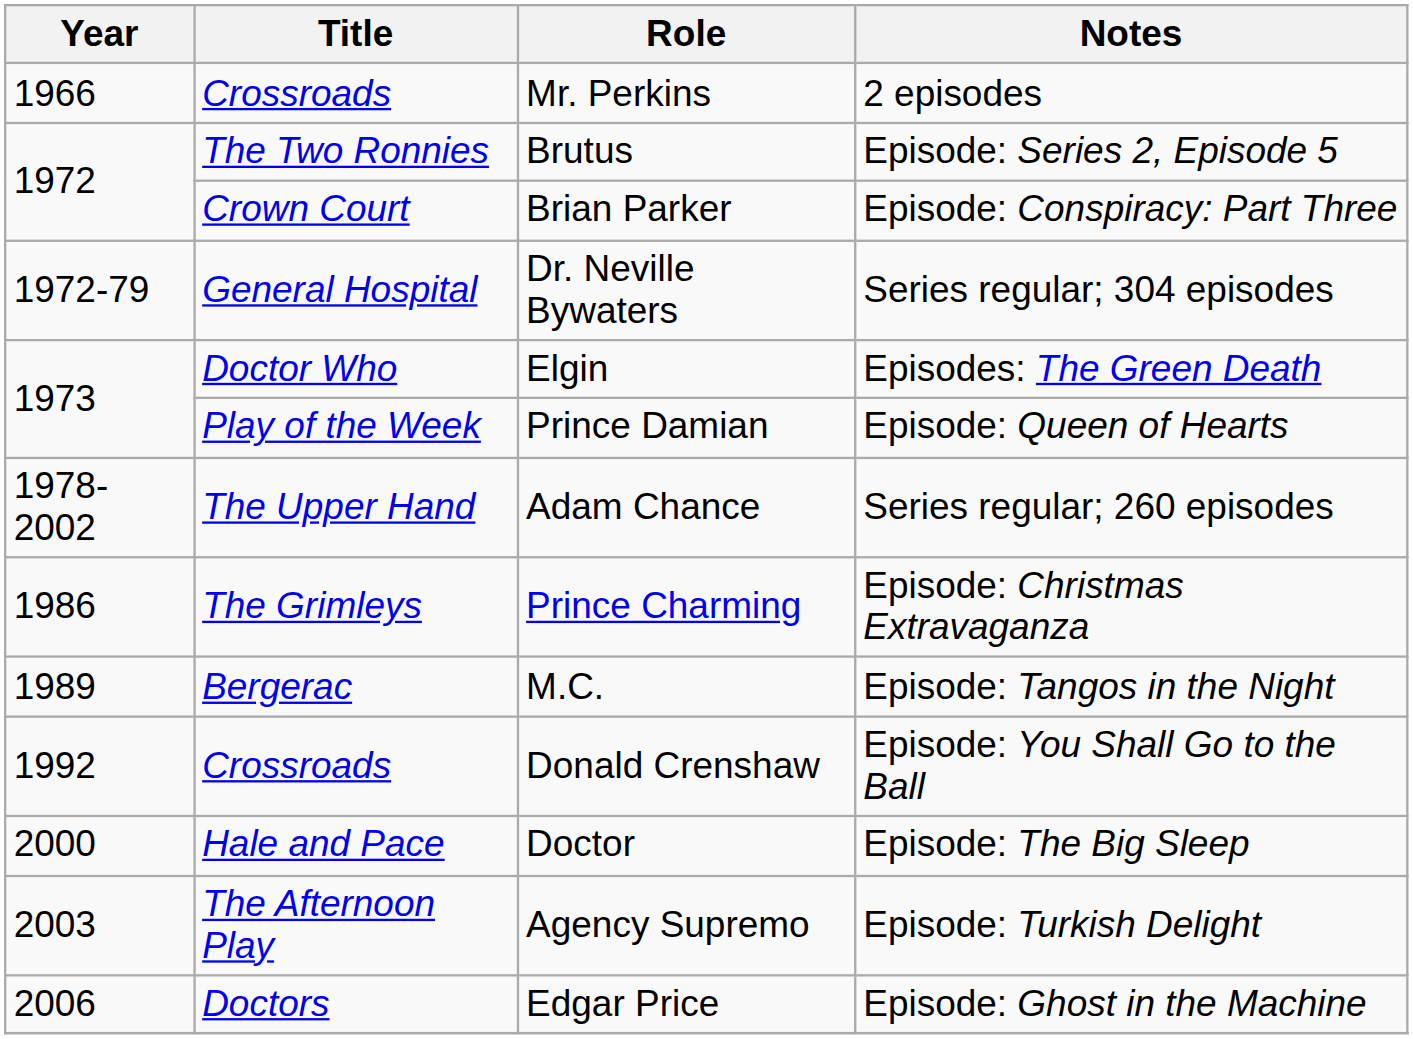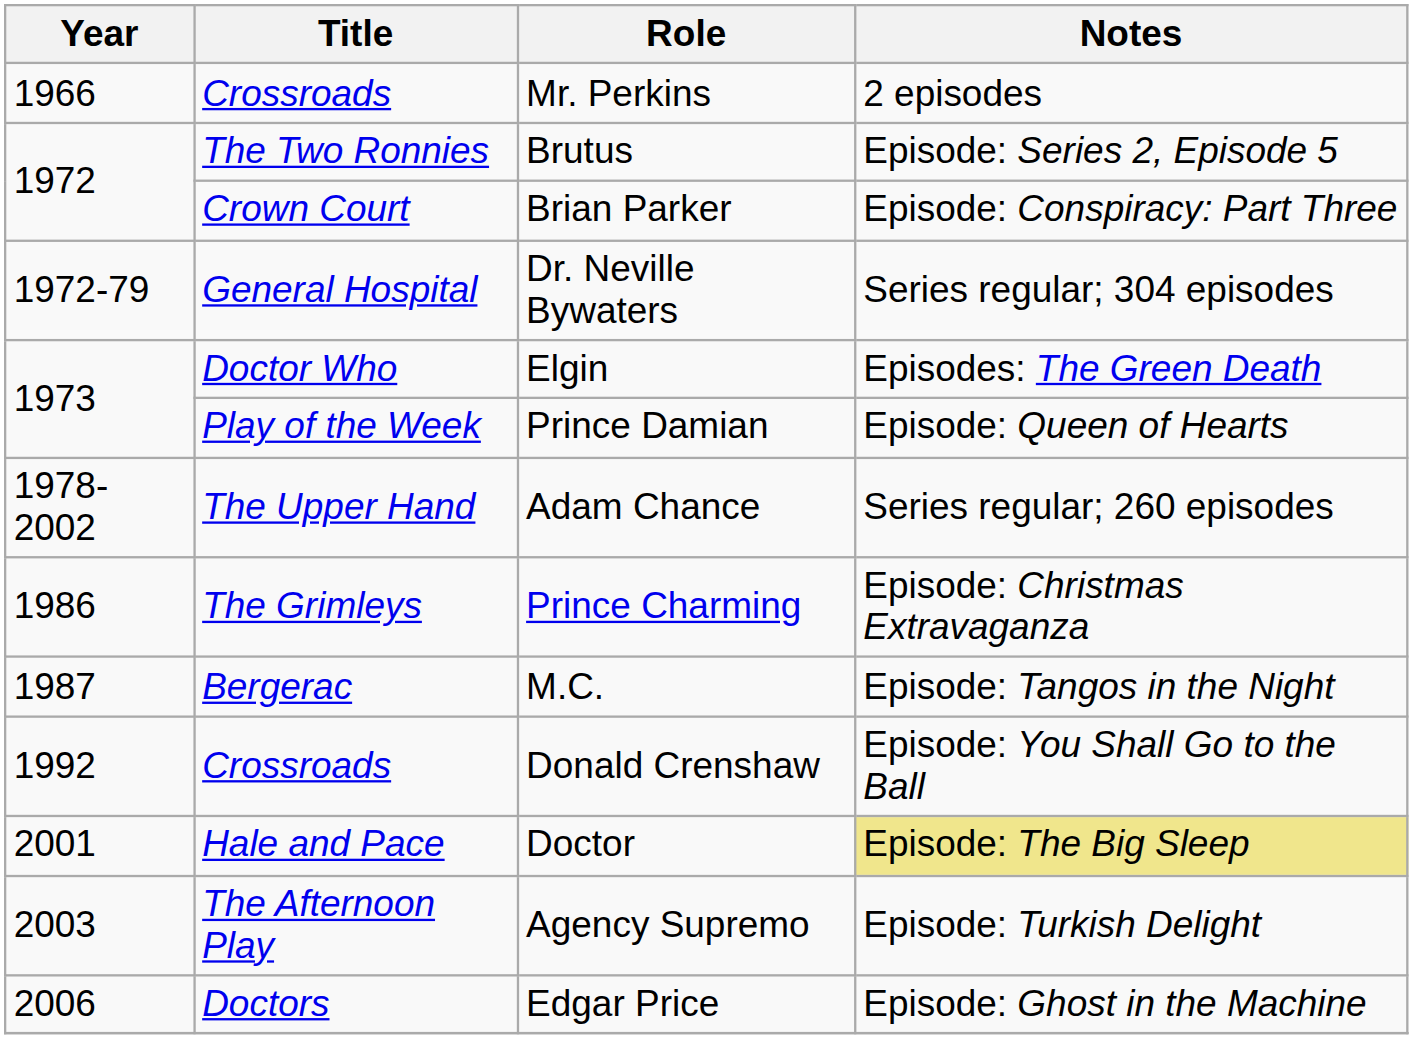(55, 686) 1989 -> (55, 686) 1987
(55, 844) 2000 -> (55, 844) 2001
(1056, 844) no background -> (1056, 844) khaki background
